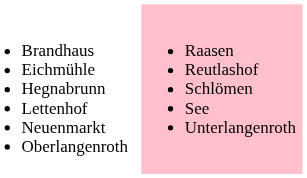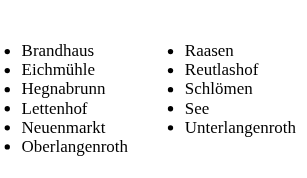(222, 89) pink background -> (222, 89) no background
